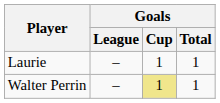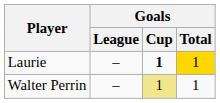(159, 62) normal -> (159, 62) bold
(196, 62) no background -> (196, 62) gold background
